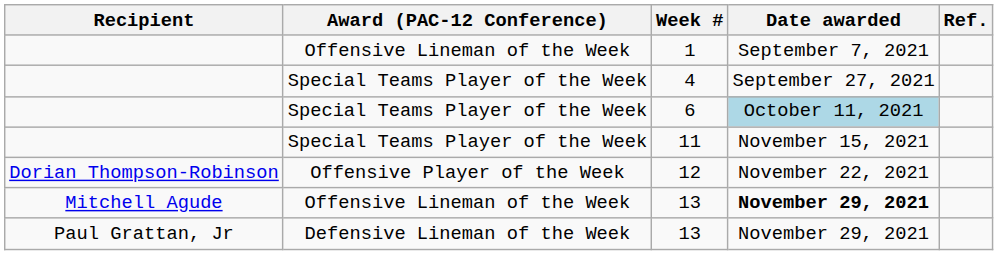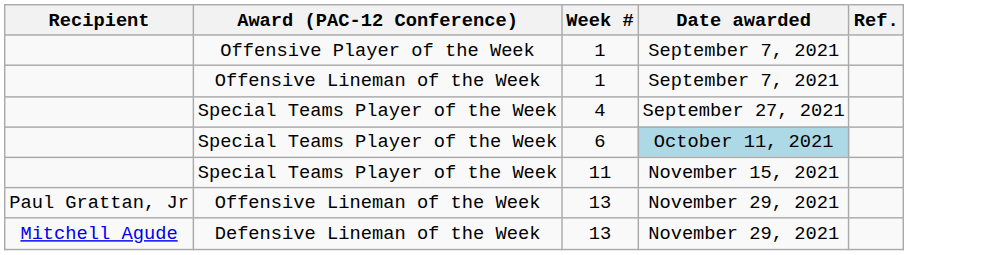+ row: (378, 50)
- row: (467, 173)
(144, 203) Mitchell Agude -> (99, 203) Paul Grattan, Jr
(834, 203) bold -> (744, 203) normal
(144, 234) Paul Grattan, Jr -> (99, 234) Mitchell Agude
